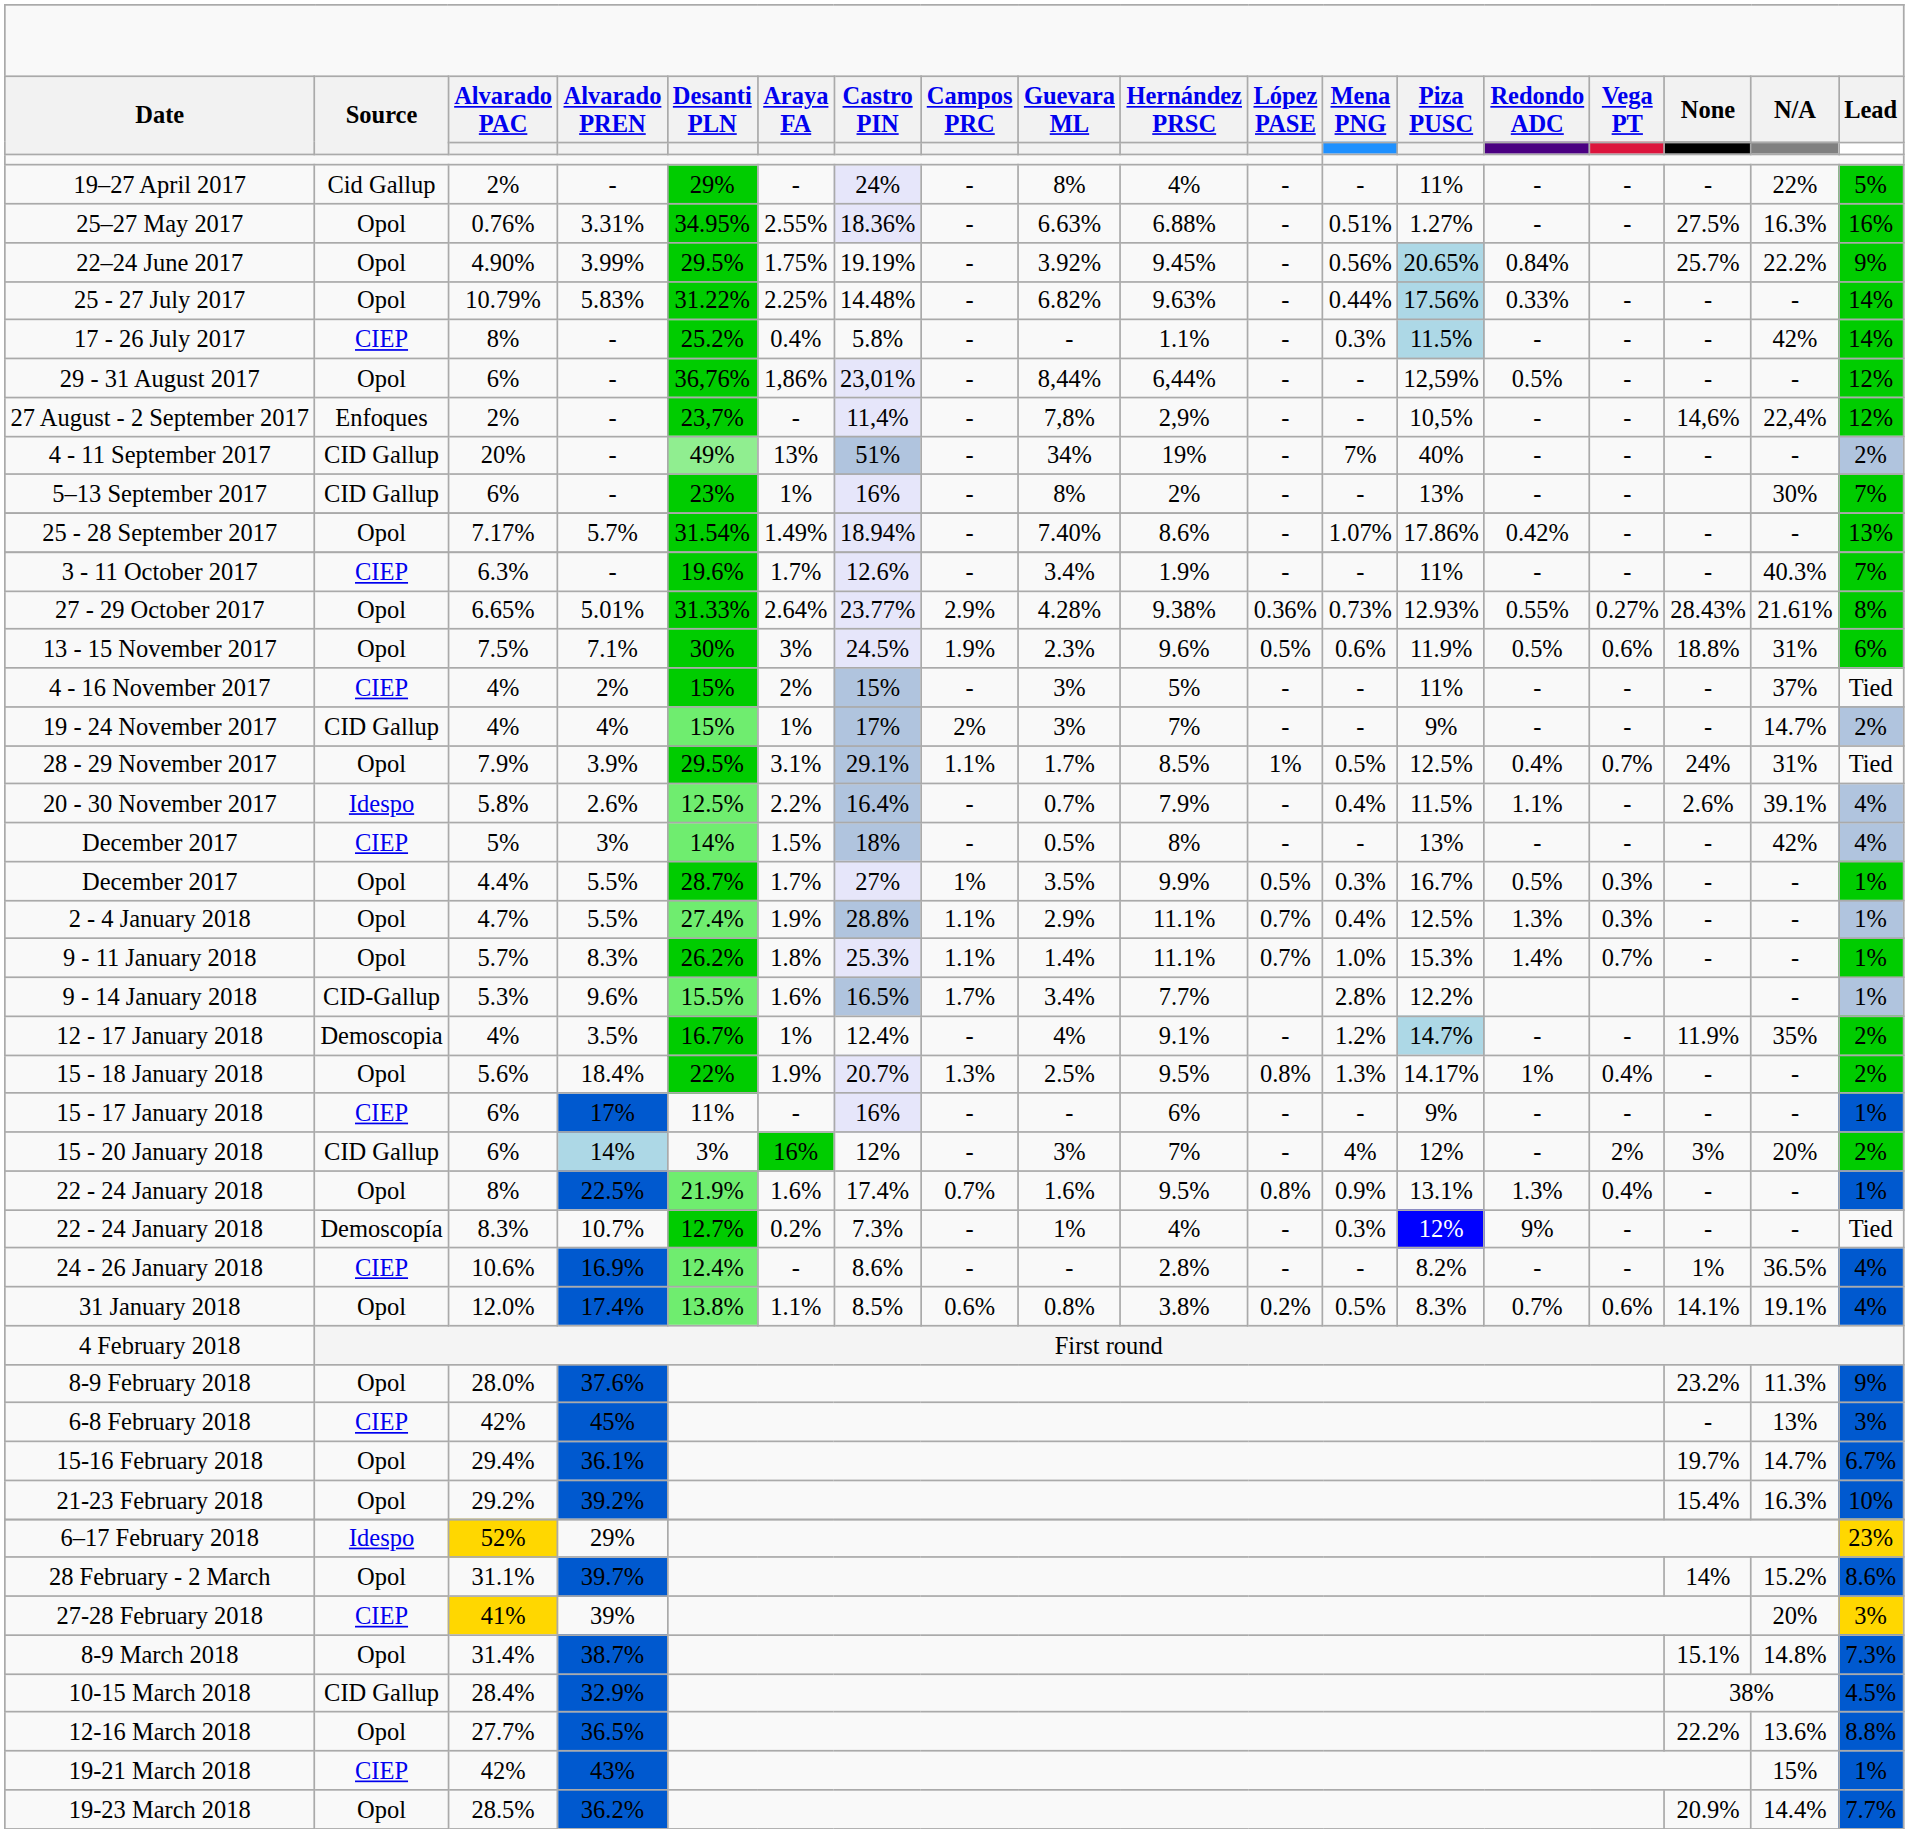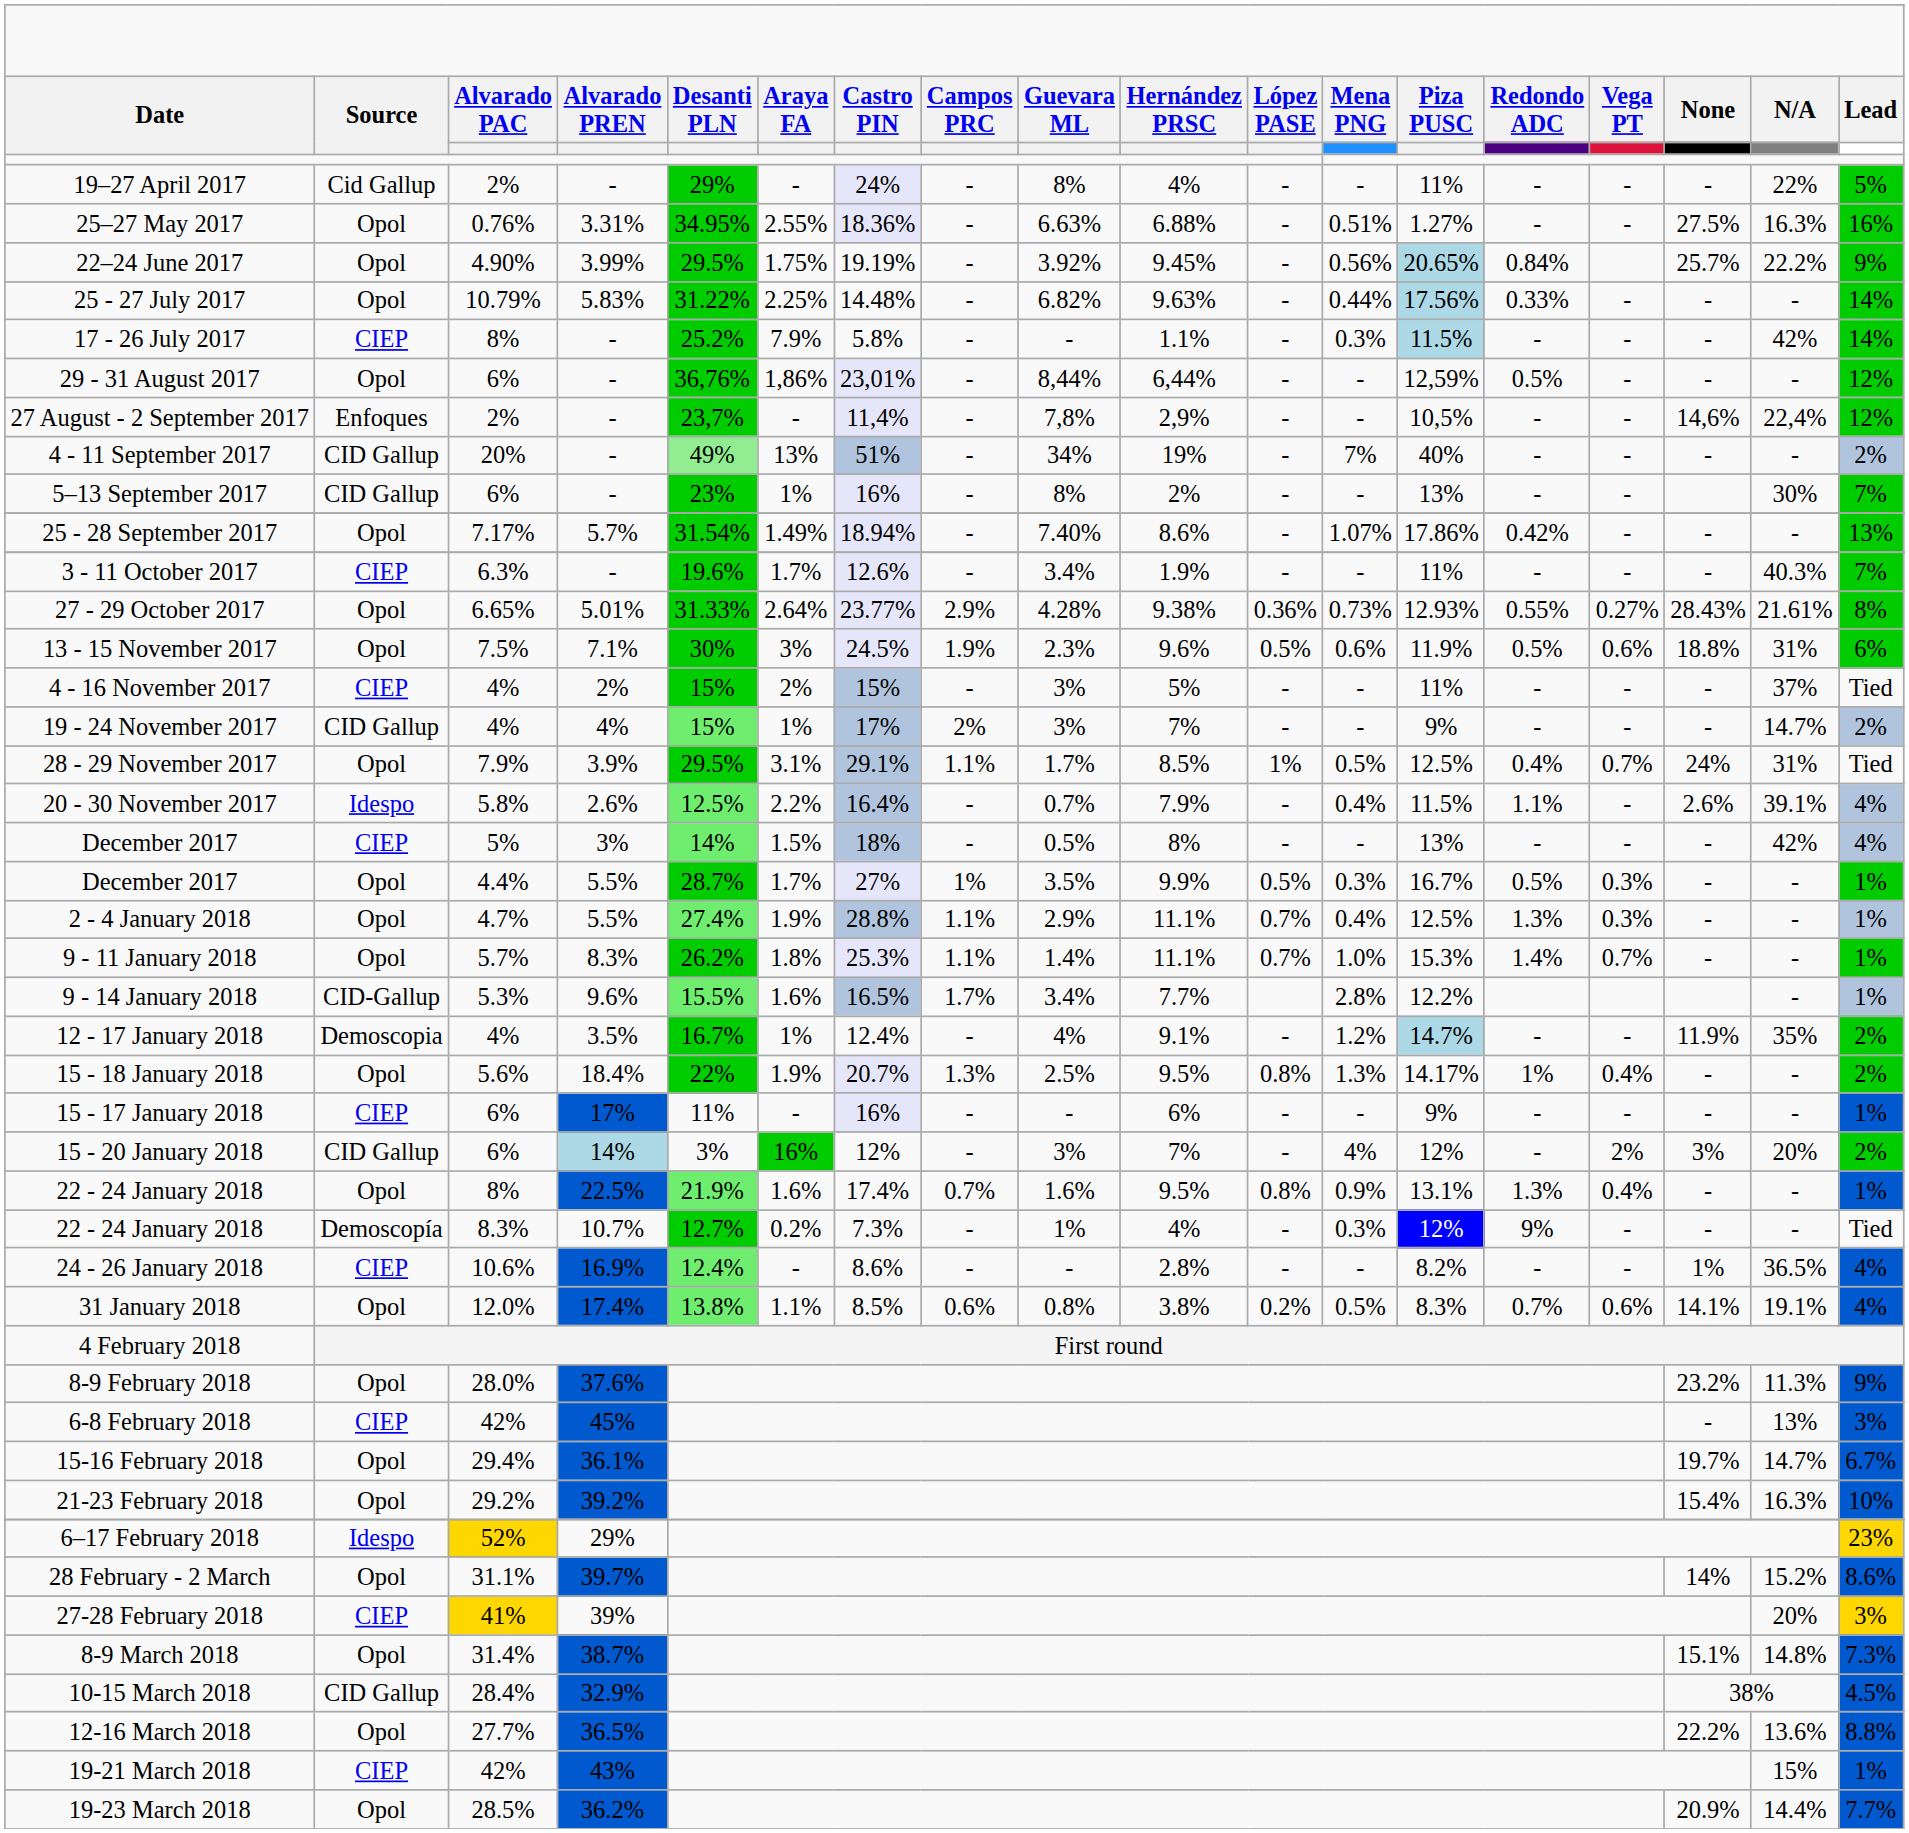(796, 340) 0.4% -> (796, 340) 7.9%
